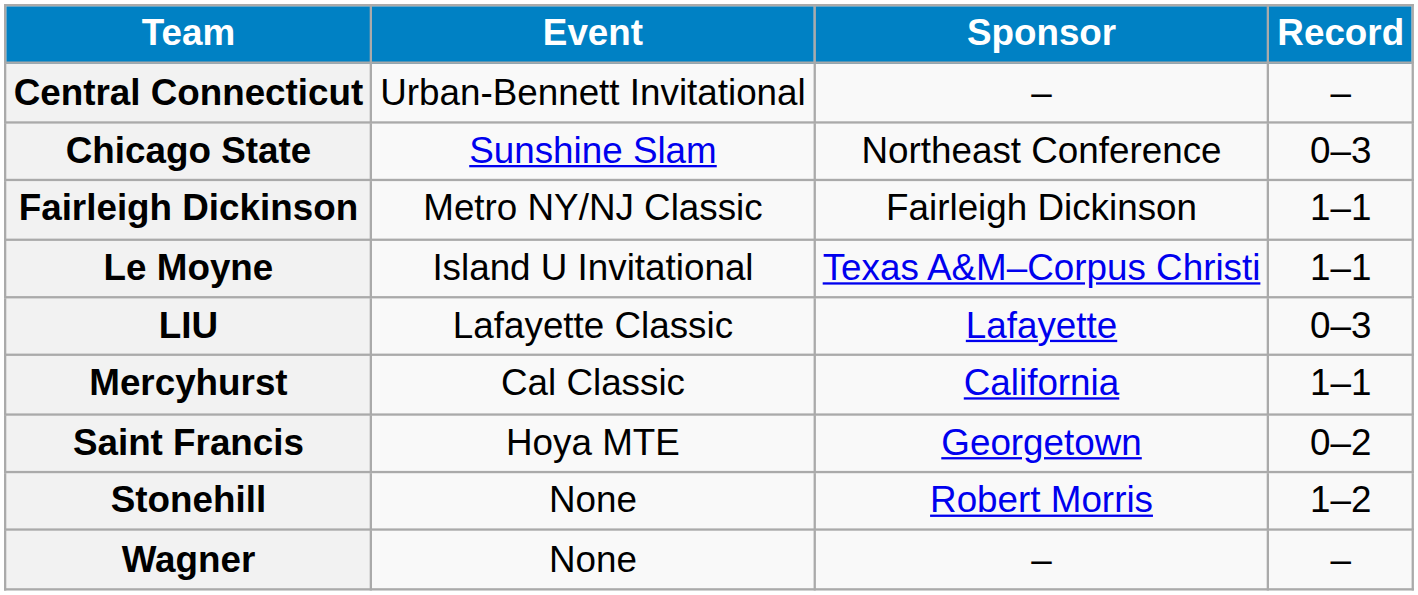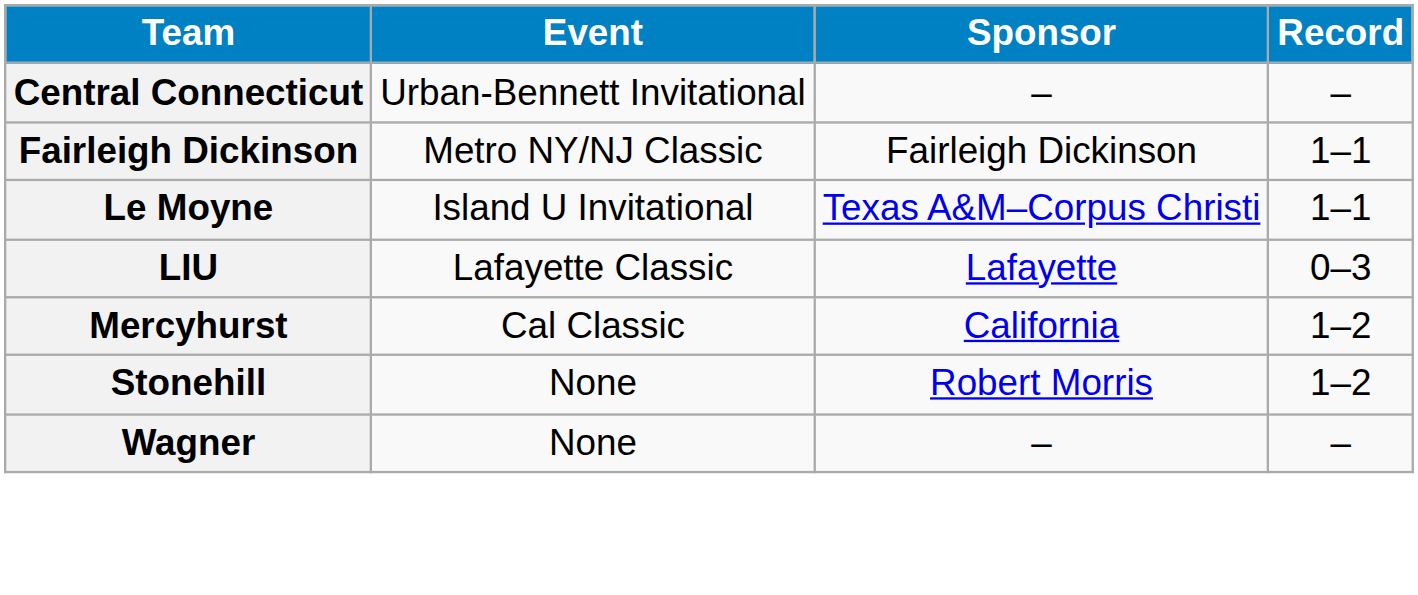- row: (188, 150)
(1341, 383) 1–1 -> (1341, 325) 1–2
- row: (188, 442)
